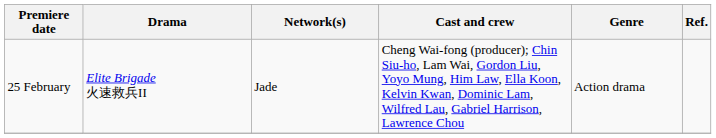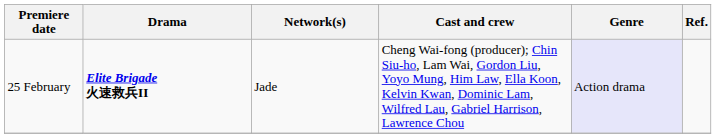(121, 85) normal -> (122, 85) bold
(609, 86) no background -> (609, 86) lavender background
